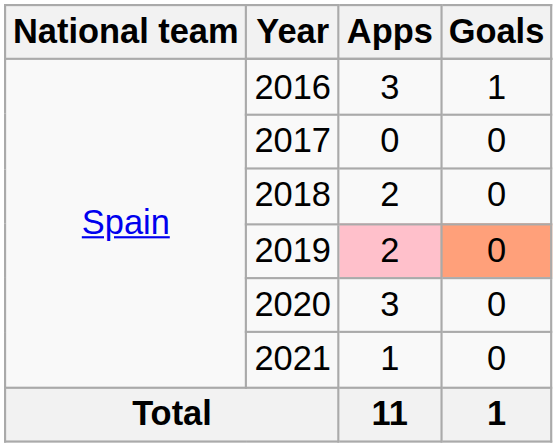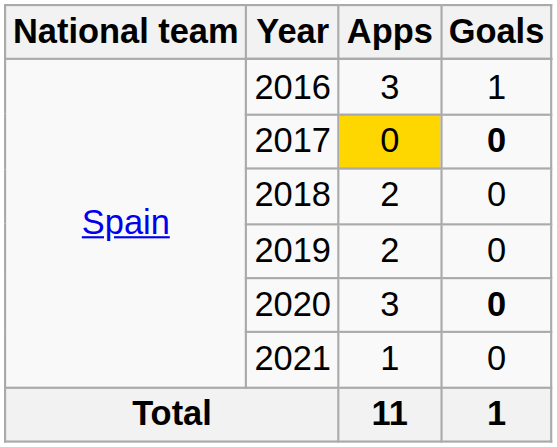(390, 140) no background -> (390, 140) gold background
(496, 140) normal -> (496, 140) bold
(390, 250) pink background -> (390, 250) no background
(496, 250) lightsalmon background -> (496, 250) no background
(496, 304) normal -> (496, 304) bold
